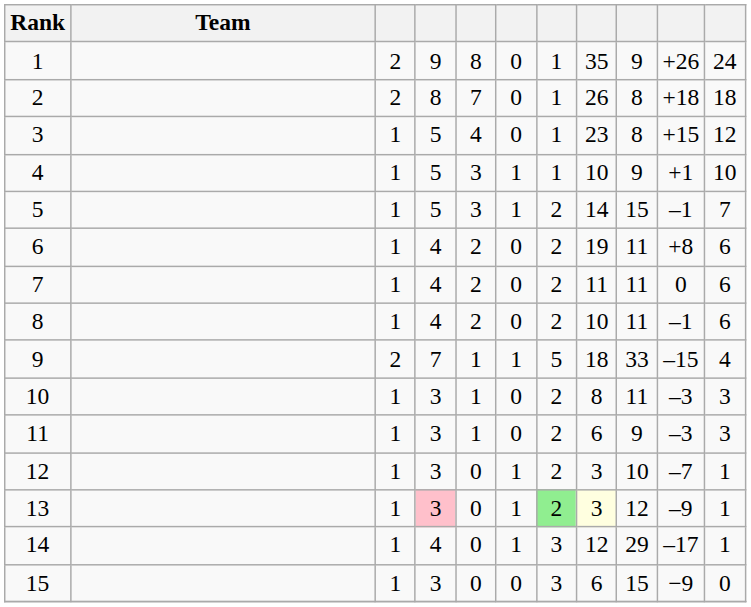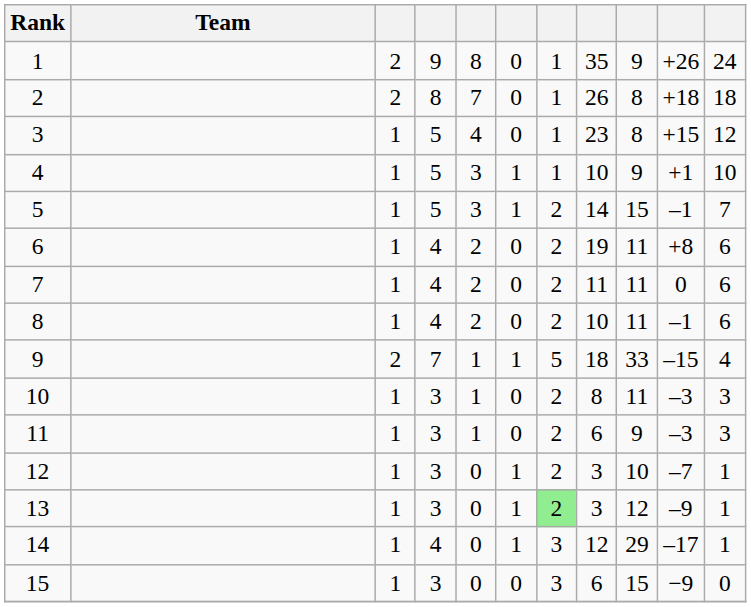(436, 508) pink background -> (436, 508) no background
(597, 508) lightyellow background -> (597, 508) no background
